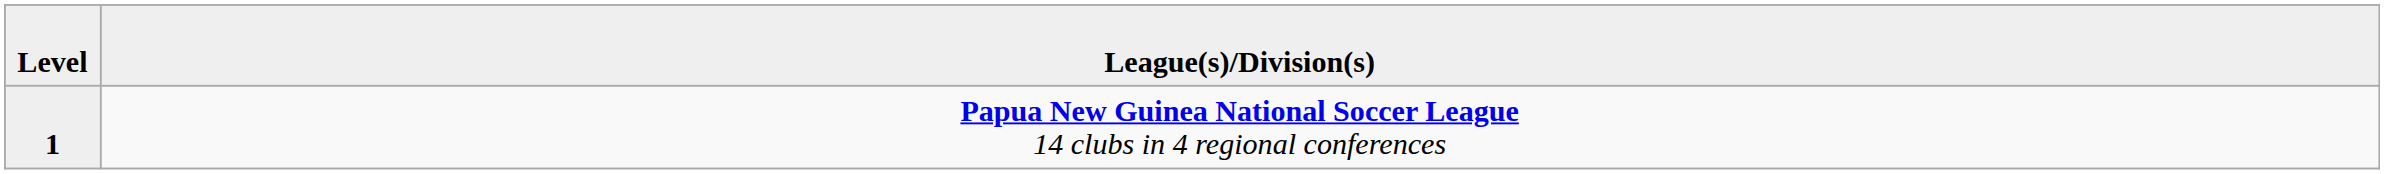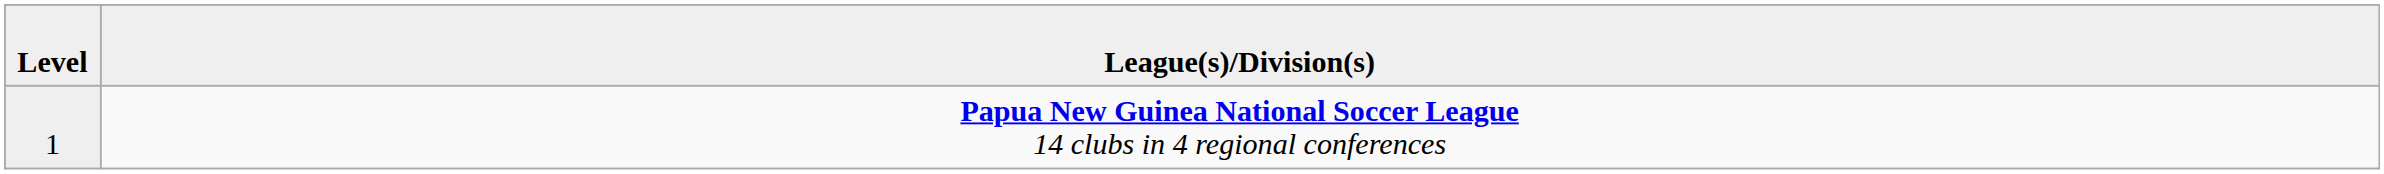(52, 143) bold -> (52, 143) normal
